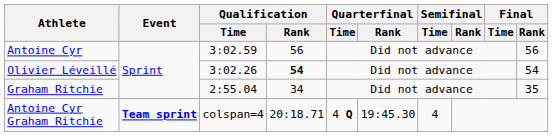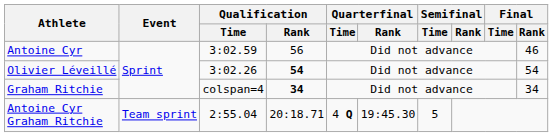(532, 51) 56 -> (532, 51) 46
(233, 89) 2:55.04 -> (233, 89) colspan=4
(297, 89) normal -> (297, 89) bold
(532, 89) 35 -> (532, 89) 34
(159, 115) bold -> (159, 115) normal
(233, 115) colspan=4 -> (233, 115) 2:55.04
(435, 115) 4 -> (435, 115) 5
